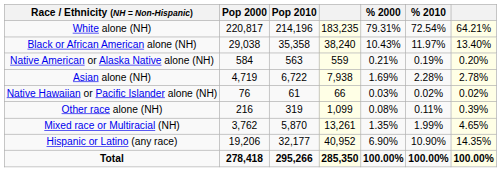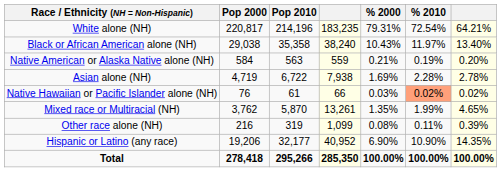(428, 93) no background -> (428, 93) lightsalmon background
rows swapped: (112, 110) <-> (112, 126)
